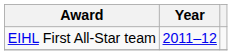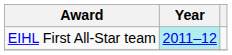(190, 38) no background -> (190, 38) paleturquoise background
